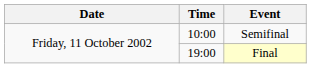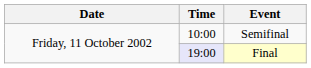(202, 53) no background -> (202, 53) lavender background
